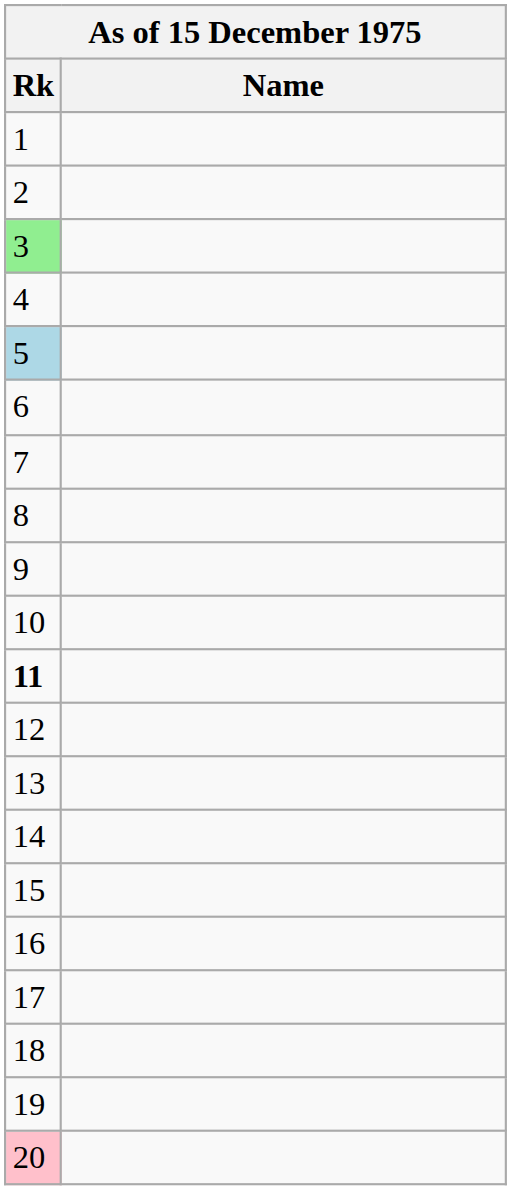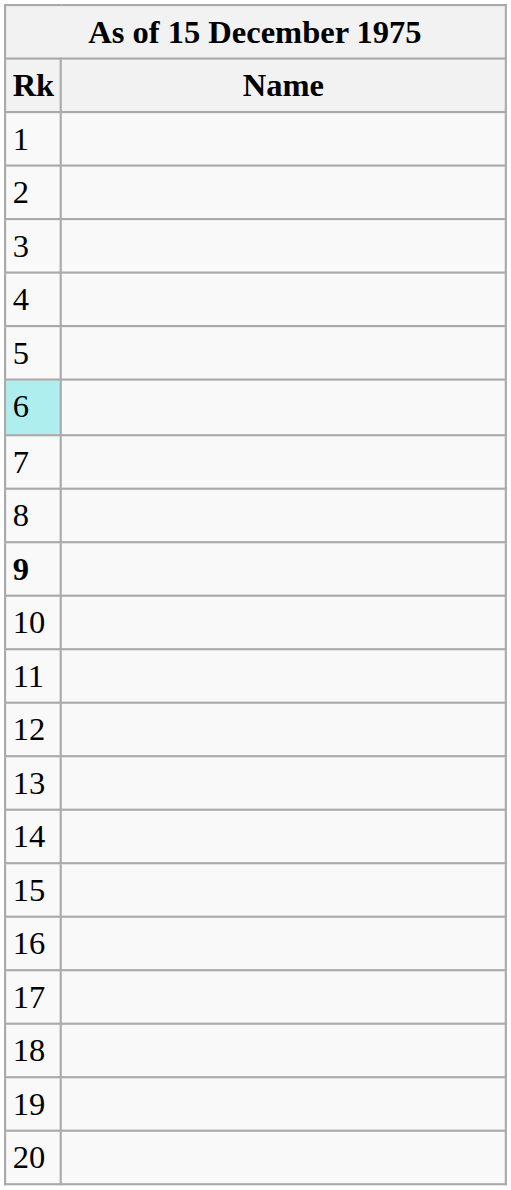(21, 246) lightgreen background -> (21, 246) no background
(21, 353) lightblue background -> (21, 353) no background
(21, 406) no background -> (21, 406) paleturquoise background
(21, 567) normal -> (21, 567) bold
(28, 675) bold -> (28, 675) normal
(29, 1157) pink background -> (29, 1157) no background
